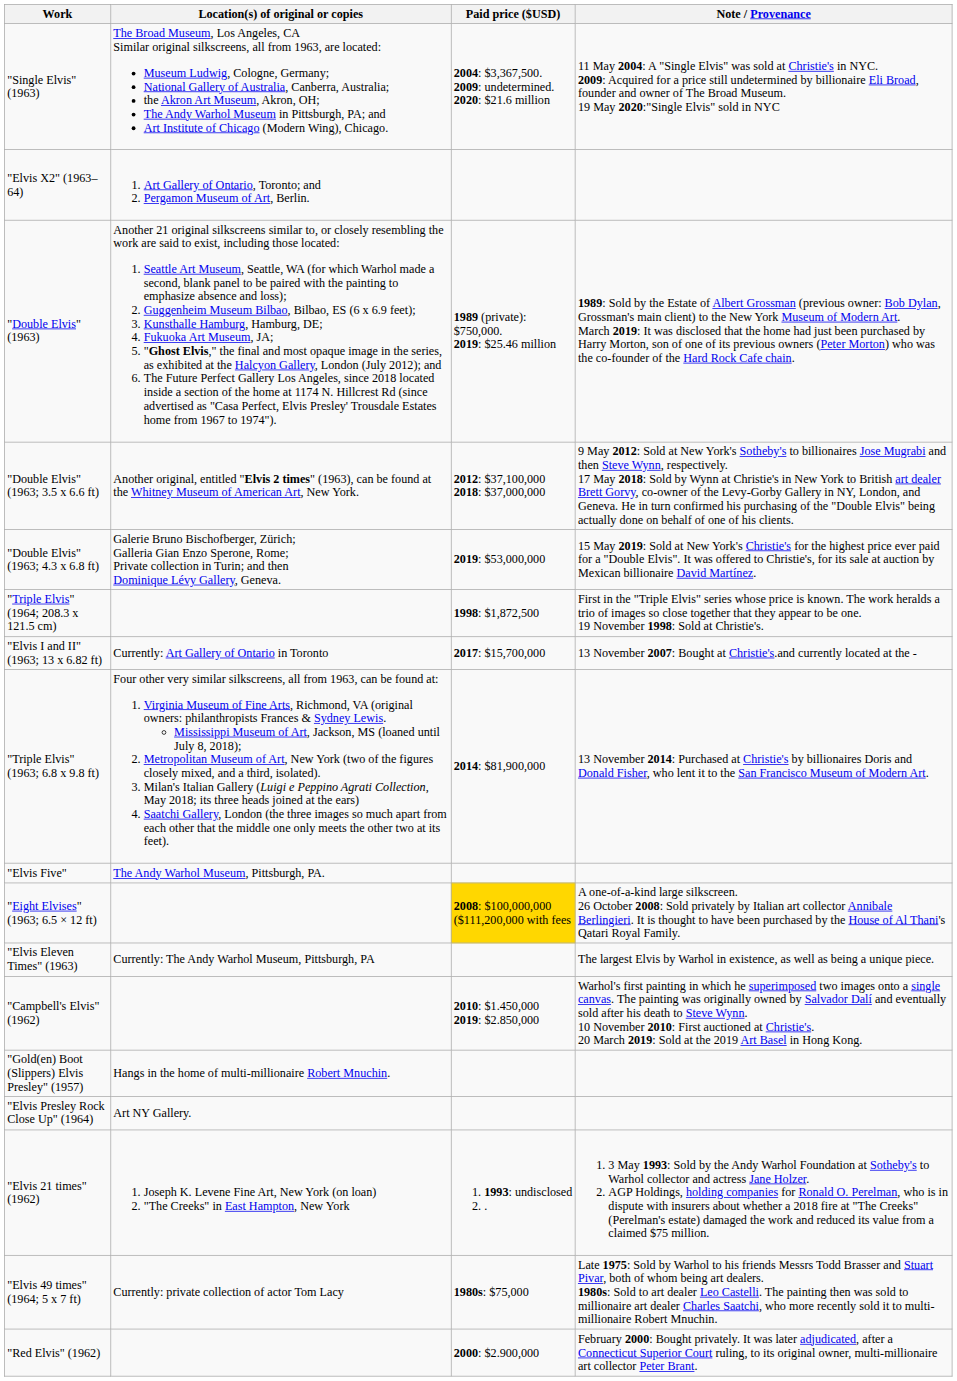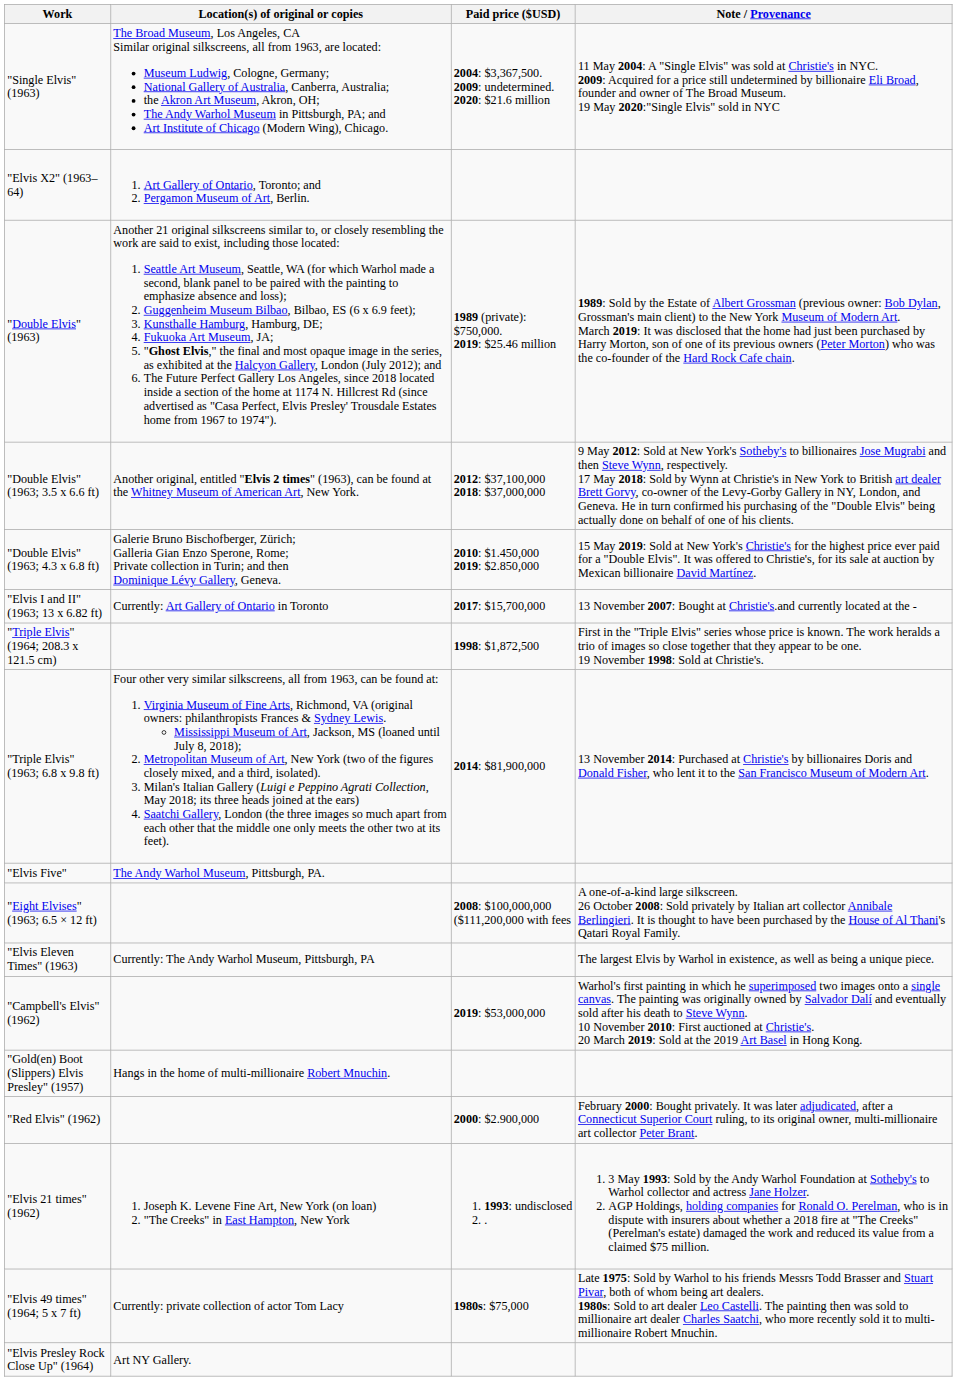(500, 559) 2019: $53,000,000 -> (496, 559) 2010: $1.450,000 2019: $2.850,000
rows swapped: (55, 653) <-> (43, 613)
(512, 913) gold background -> (512, 913) no background
(496, 1013) 2010: $1.450,000 2019: $2.850,000 -> (500, 1013) 2019: $53,000,000
rows swapped: (54, 1352) <-> (56, 1113)
